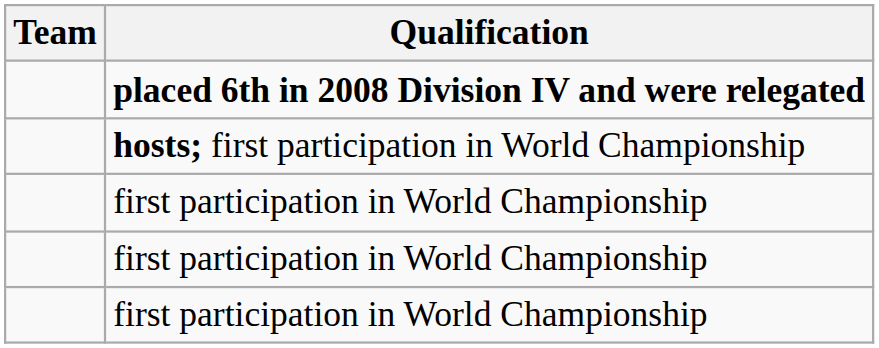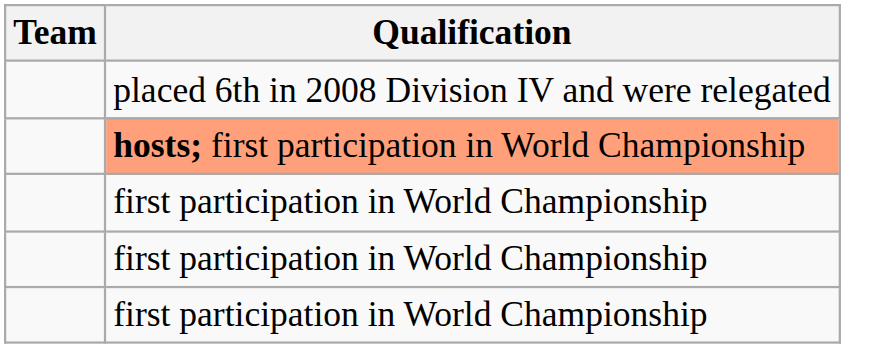(489, 88) bold -> (472, 88) normal
(459, 145) no background -> (459, 145) lightsalmon background
